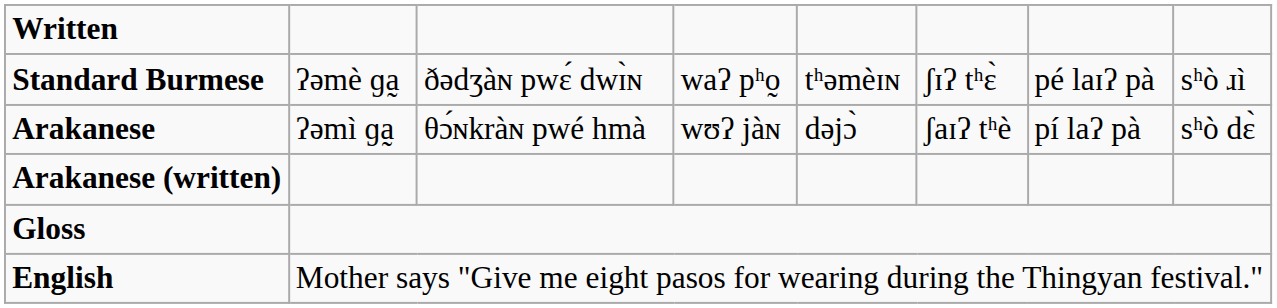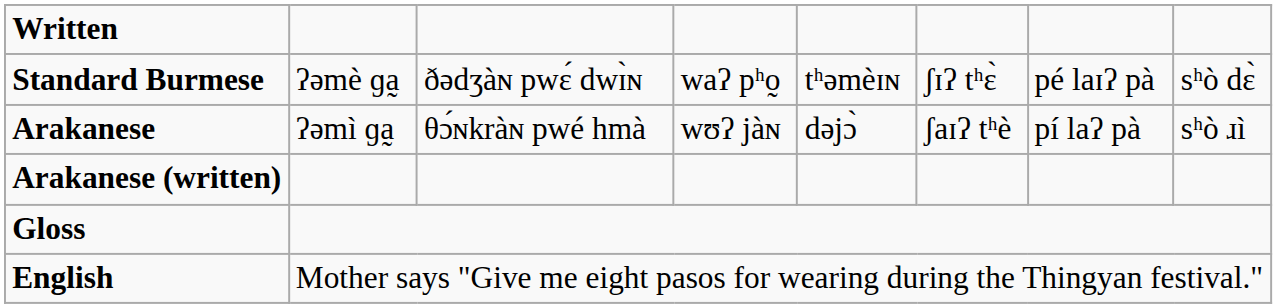(1213, 79) sʰò ɹì -> (1218, 79) sʰò dɛ̀
(1218, 128) sʰò dɛ̀ -> (1213, 128) sʰò ɹì
